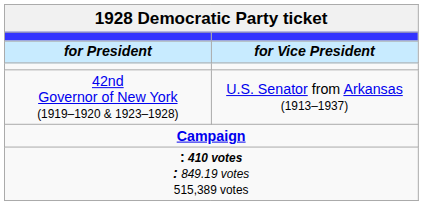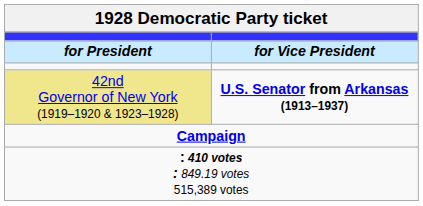(108, 97) no background -> (108, 97) khaki background
(314, 97) normal -> (314, 97) bold
